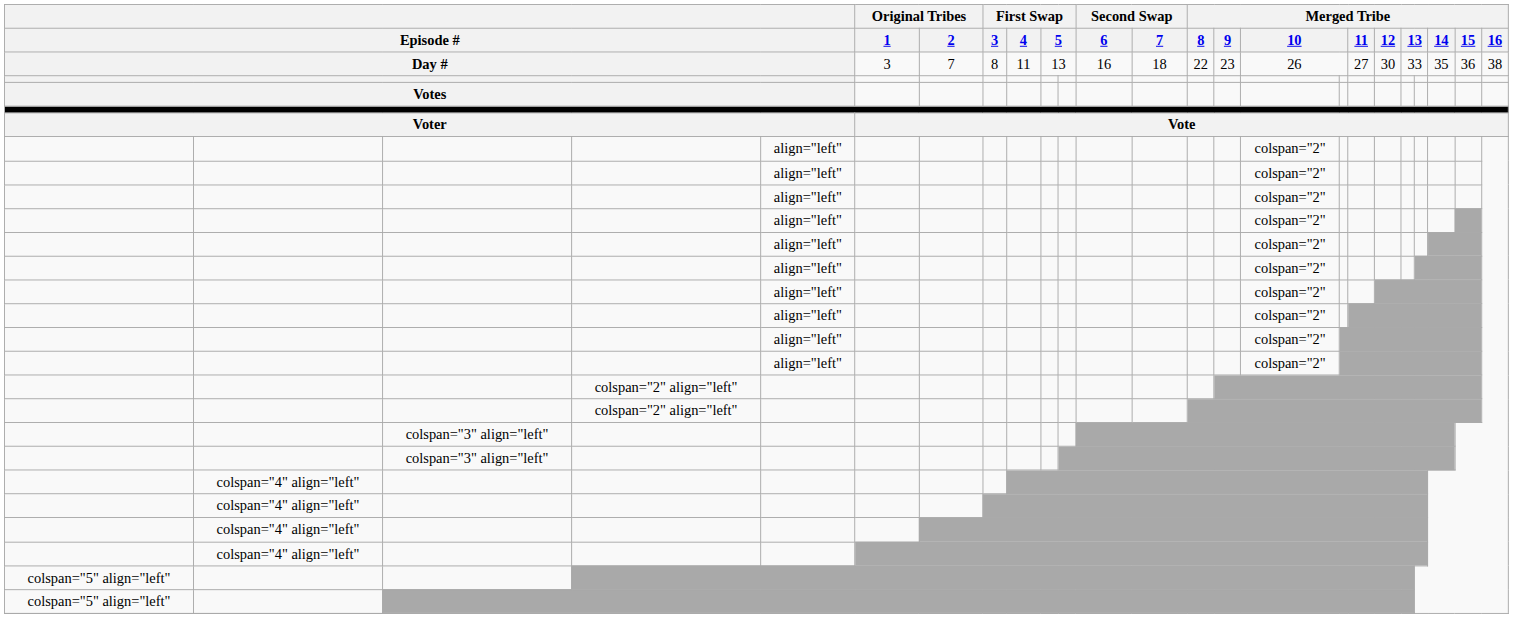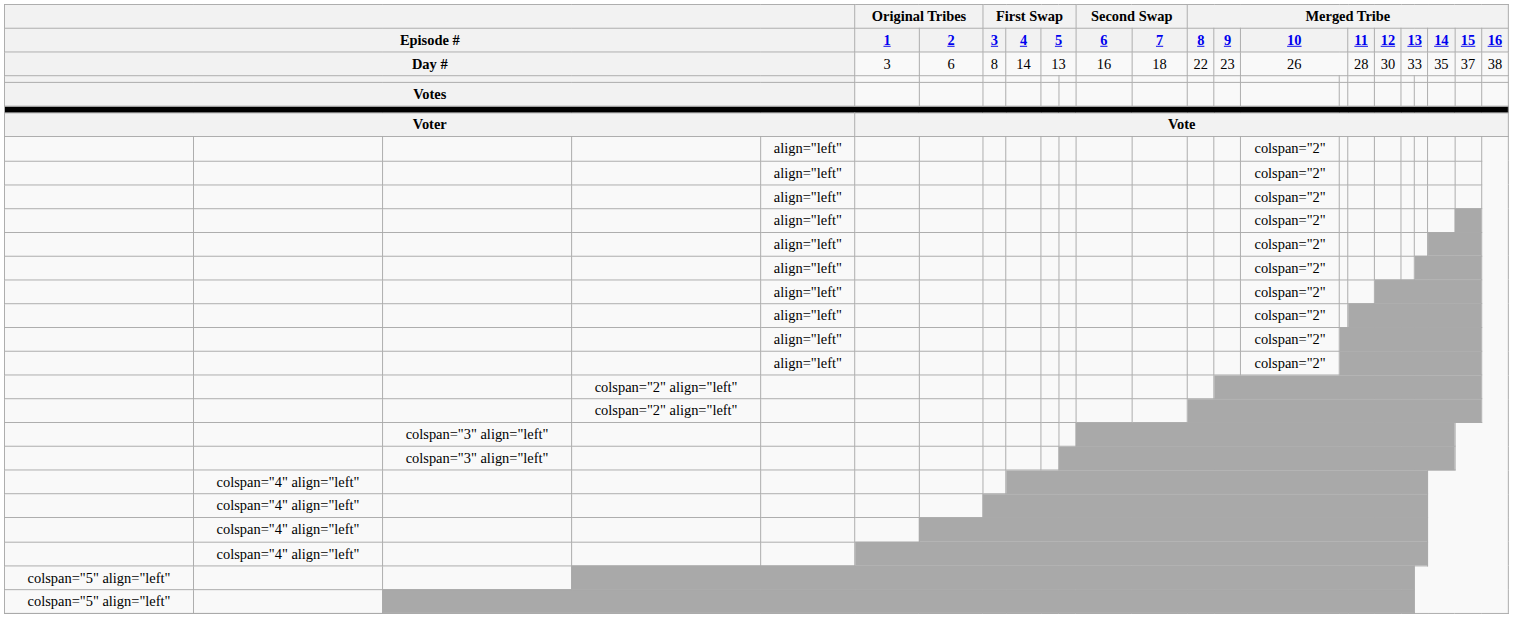(951, 64) 7 -> (951, 64) 6
(1023, 64) 11 -> (1024, 64) 14
(1361, 64) 27 -> (1361, 64) 28
(1468, 64) 36 -> (1468, 64) 37
